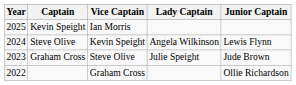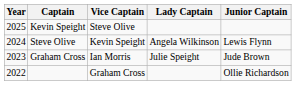(110, 27) Ian Morris -> (112, 27) Steve Olive
(112, 57) Steve Olive -> (110, 57) Ian Morris
